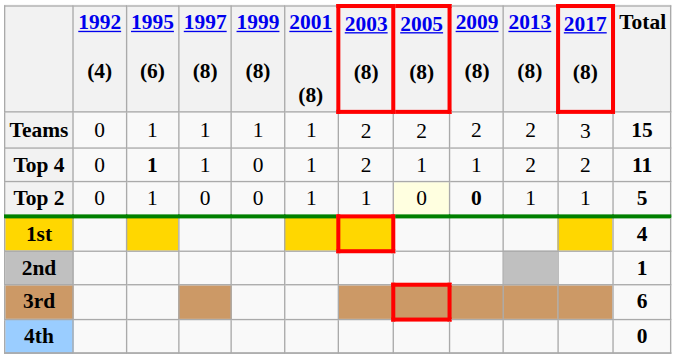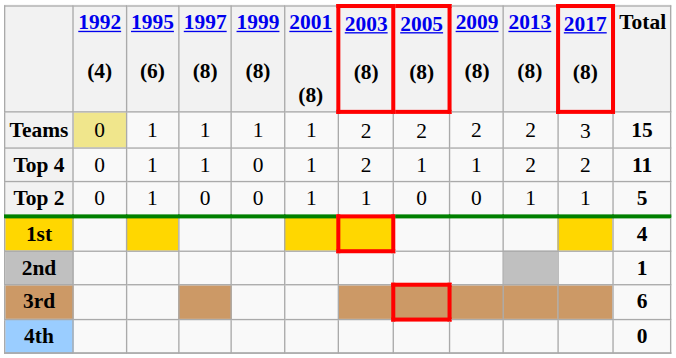(100, 129) no background -> (100, 129) khaki background
(152, 164) bold -> (152, 164) normal
(422, 198) lightyellow background -> (422, 198) no background
(476, 198) bold -> (476, 198) normal
